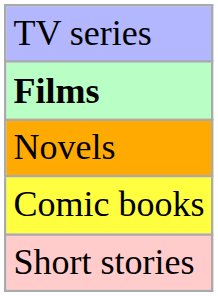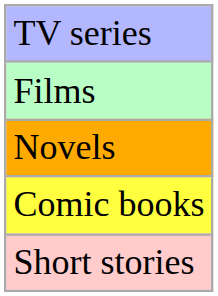(56, 90) bold -> (54, 90) normal
